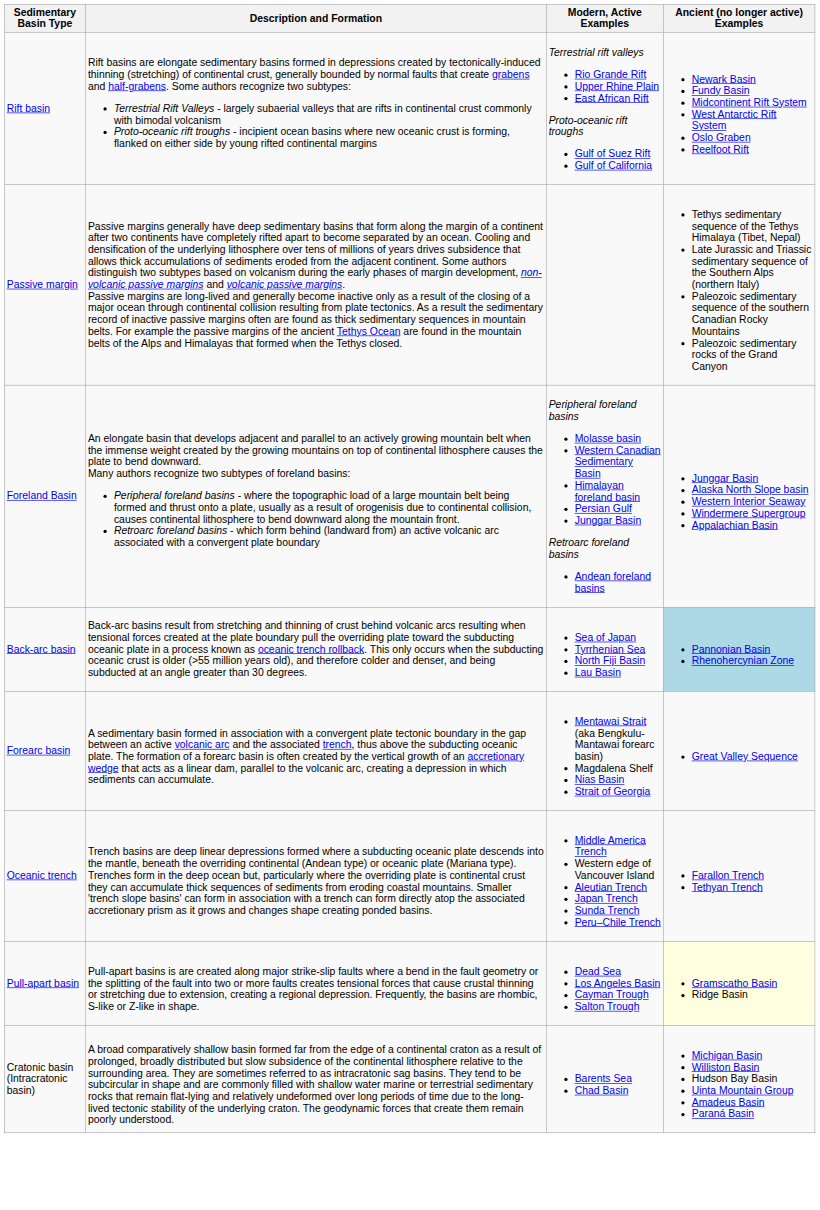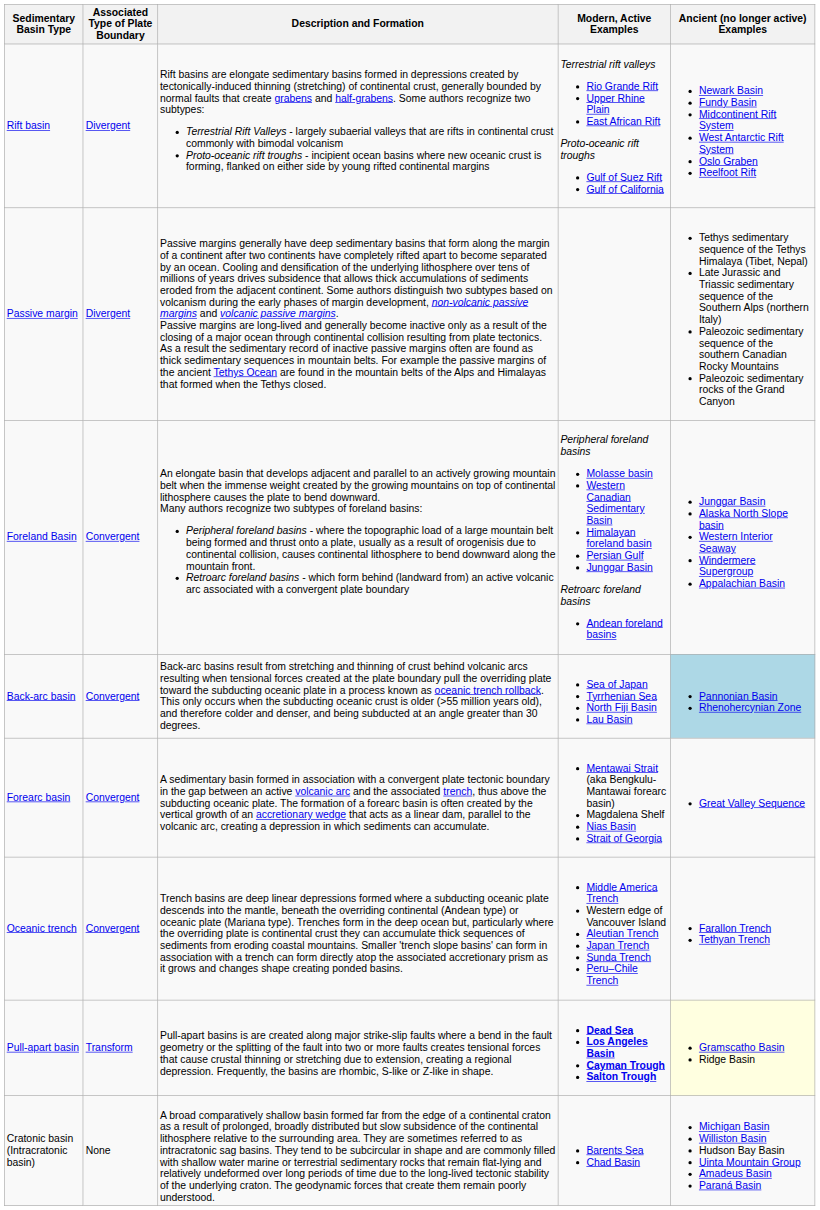+ column: (120, 24)
(605, 989) normal -> (614, 1054) bold
